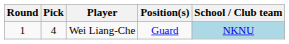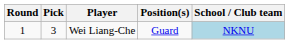(54, 30) 4 -> (54, 30) 3
